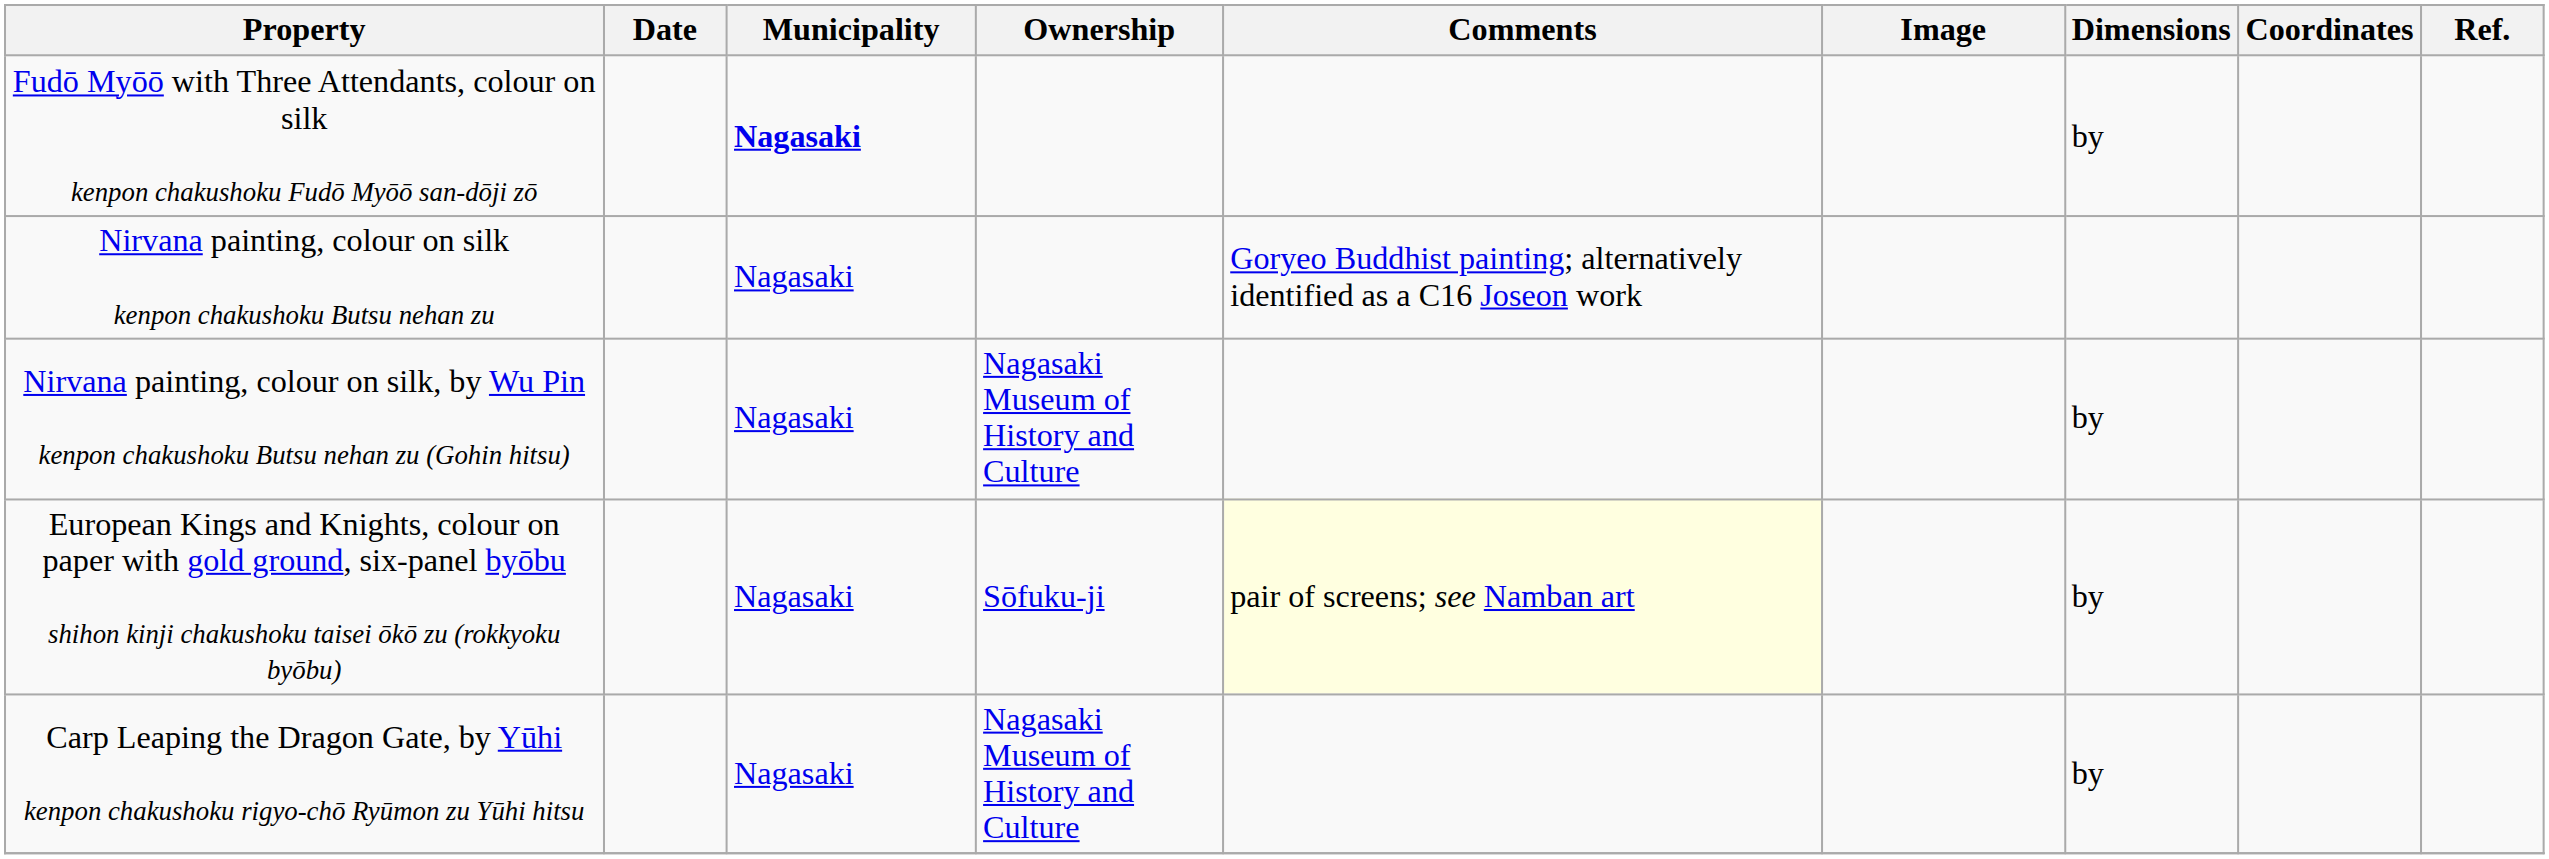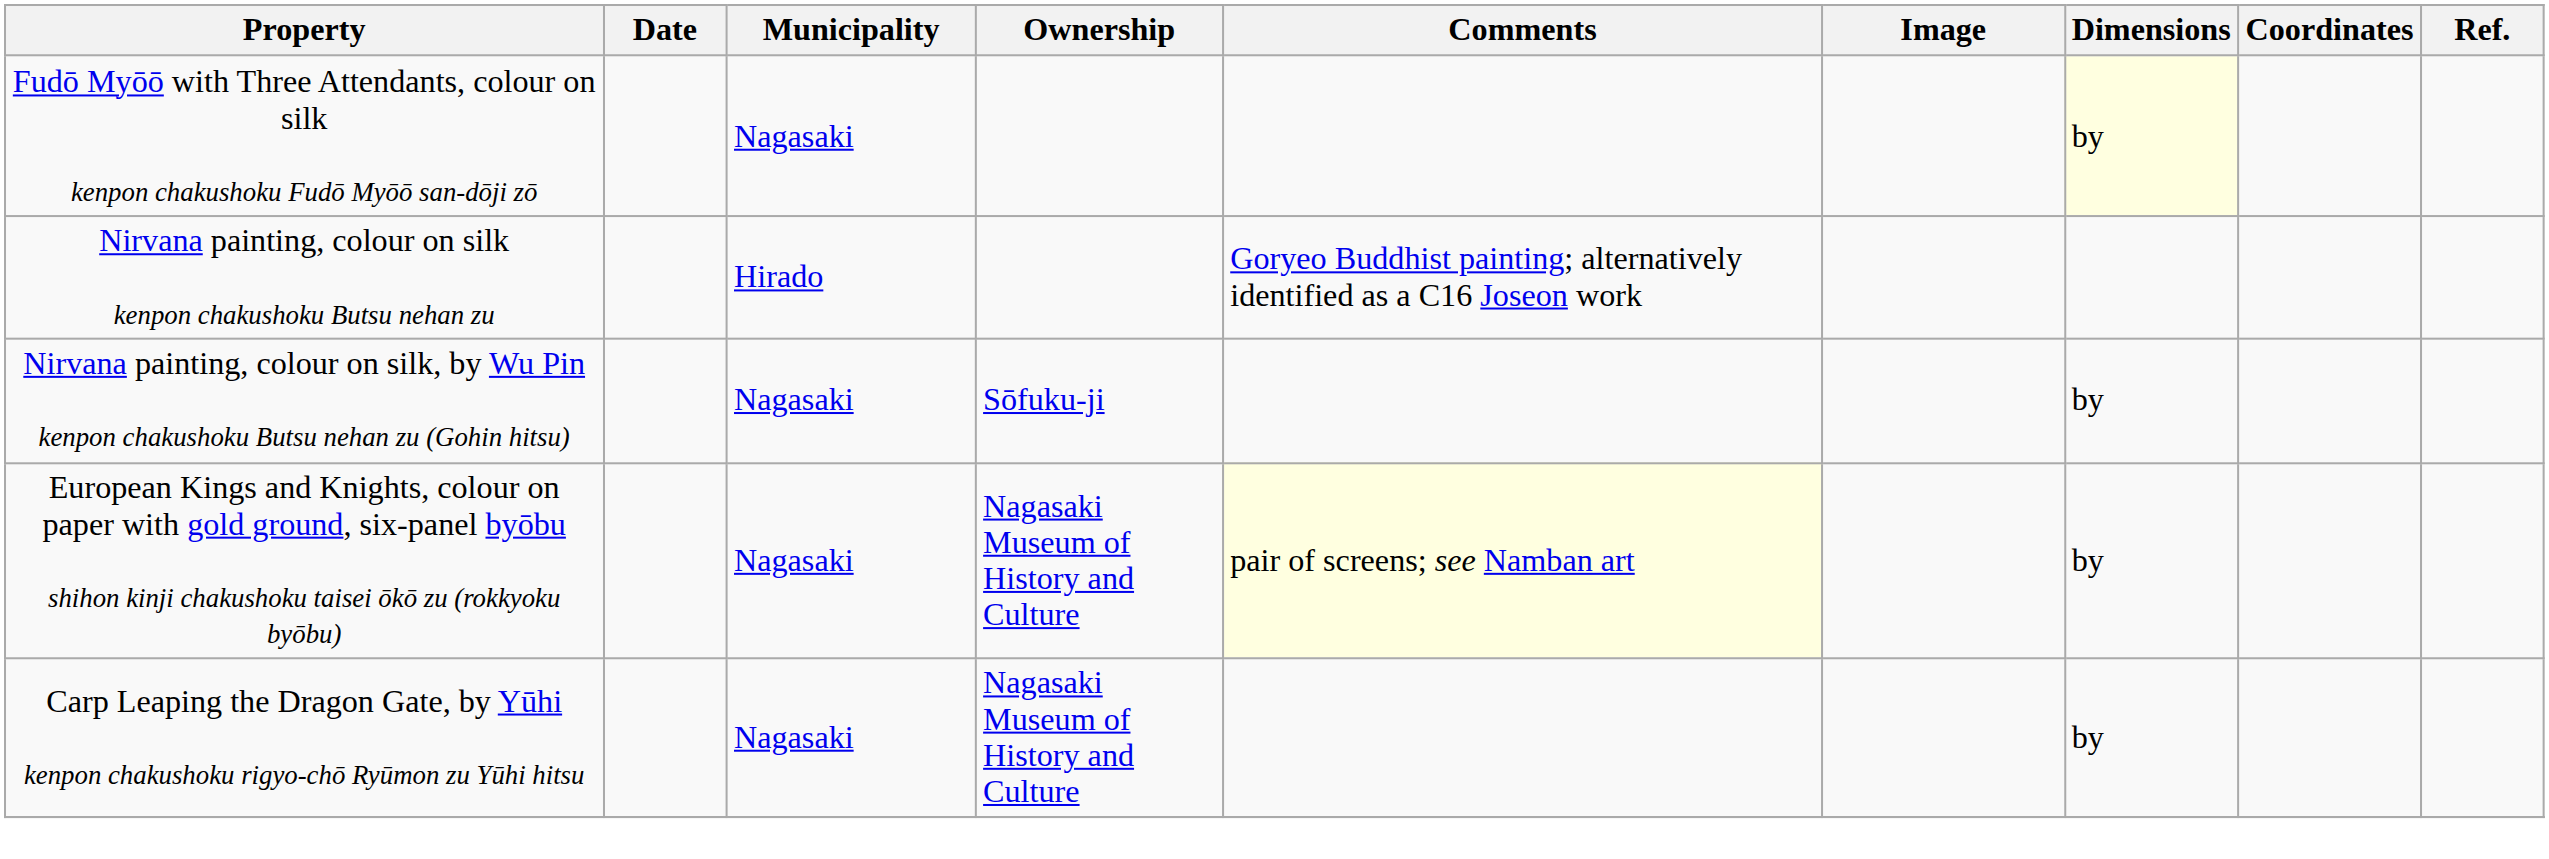(797, 135) bold -> (794, 135) normal
(2088, 135) no background -> (2088, 135) lightyellow background
(794, 276) Nagasaki -> (779, 276) Hirado
(1059, 418) Nagasaki Museum of History and Culture -> (1044, 400) Sōfuku-ji
(1044, 595) Sōfuku-ji -> (1059, 559) Nagasaki Museum of History and Culture
